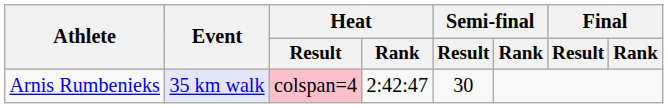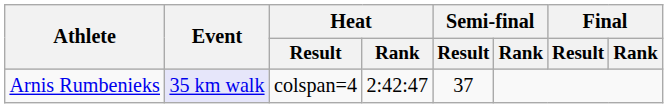(315, 86) pink background -> (315, 86) no background
(463, 86) 30 -> (463, 86) 37
